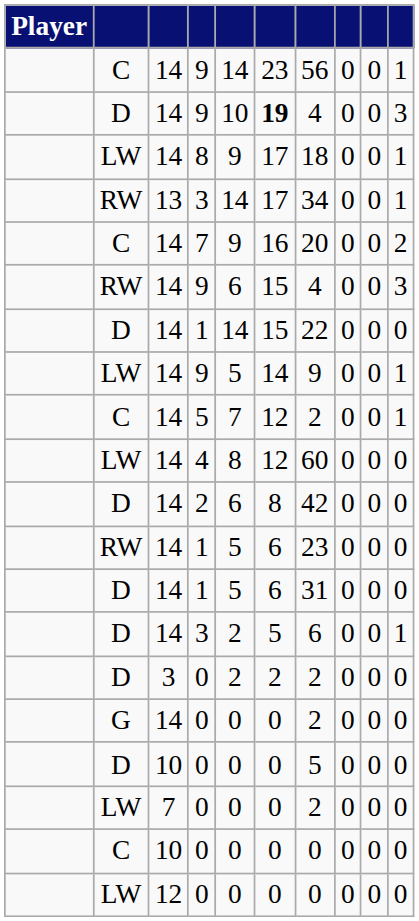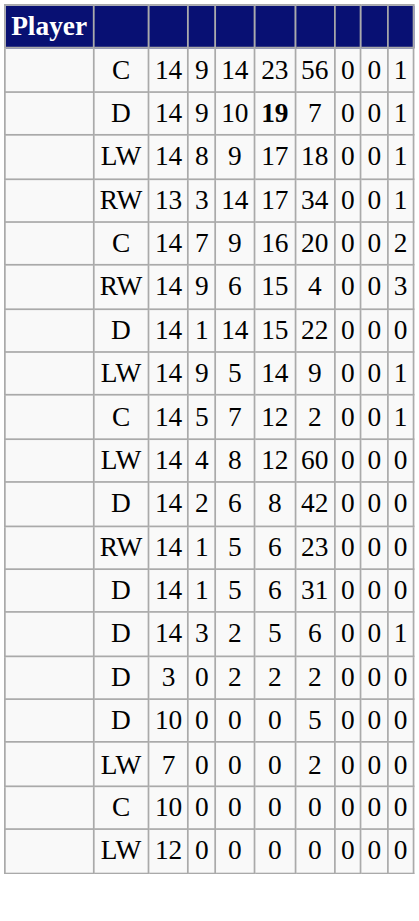(315, 112) 4 -> (315, 112) 7
(401, 112) 3 -> (401, 112) 1
- row: (121, 720)
